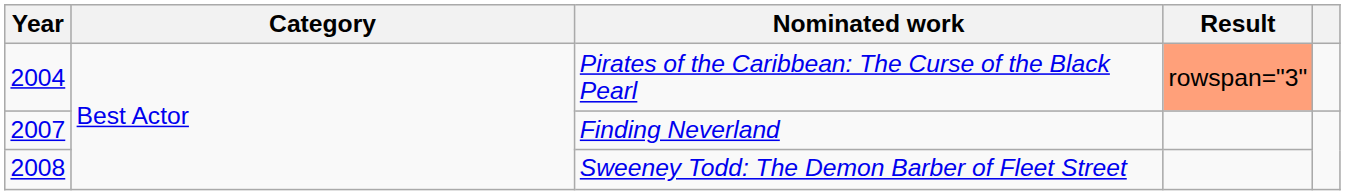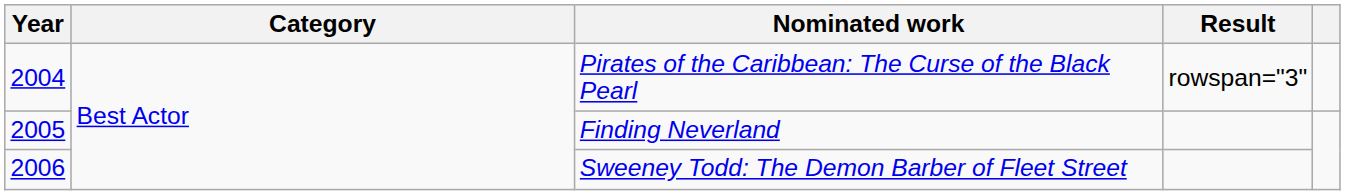(1238, 76) lightsalmon background -> (1238, 76) no background
(38, 129) 2007 -> (38, 129) 2005
(38, 168) 2008 -> (38, 168) 2006
